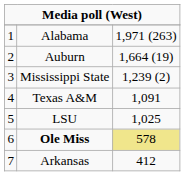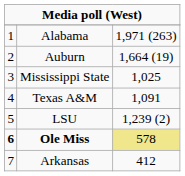(146, 77) 1,239 (2) -> (146, 77) 1,025
(146, 118) 1,025 -> (146, 118) 1,239 (2)
(11, 139) normal -> (11, 139) bold
